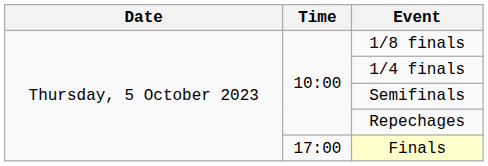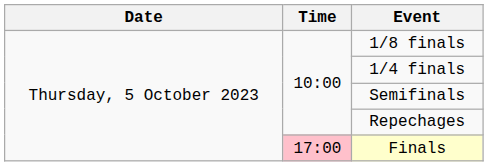(317, 148) no background -> (317, 148) pink background
